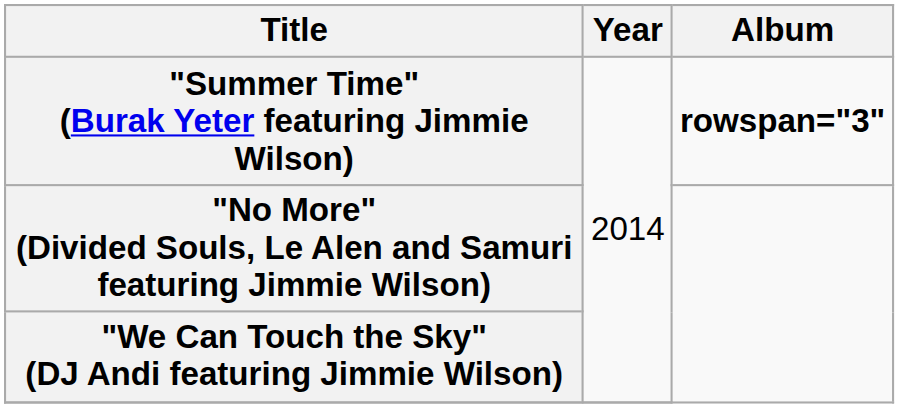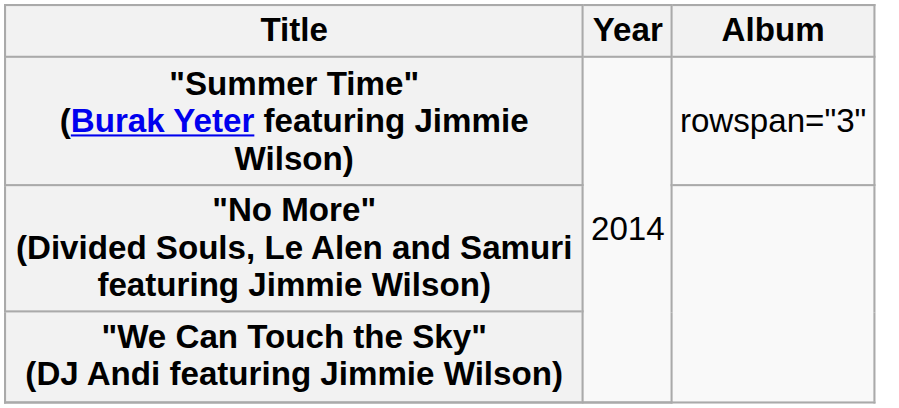(783, 120) bold -> (773, 120) normal
